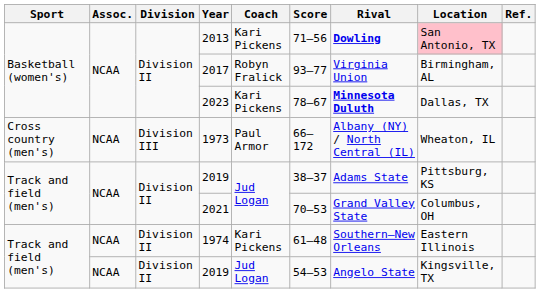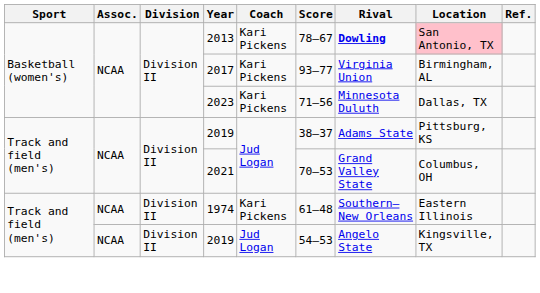(310, 39) 71–56 -> (316, 39) 78–67
(258, 70) Robyn Fralick -> (263, 70) Kari Pickens
(310, 102) 78–67 -> (316, 102) 71–56
(364, 102) bold -> (369, 102) normal
- row: (31, 140)
